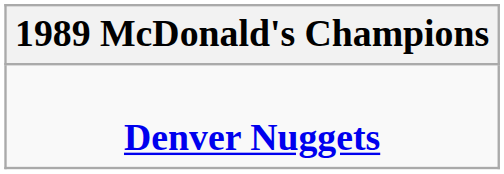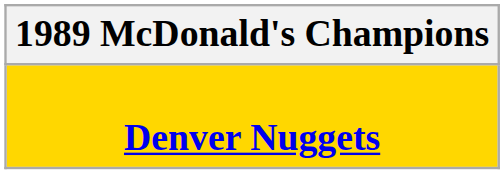(252, 136) no background -> (252, 136) gold background
